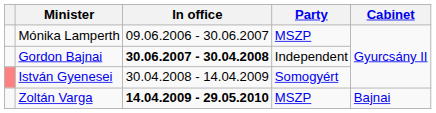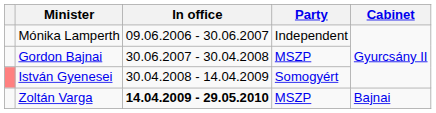(293, 35) MSZP -> (311, 35) Independent
(197, 56) bold -> (197, 56) normal
(311, 56) Independent -> (293, 56) MSZP
